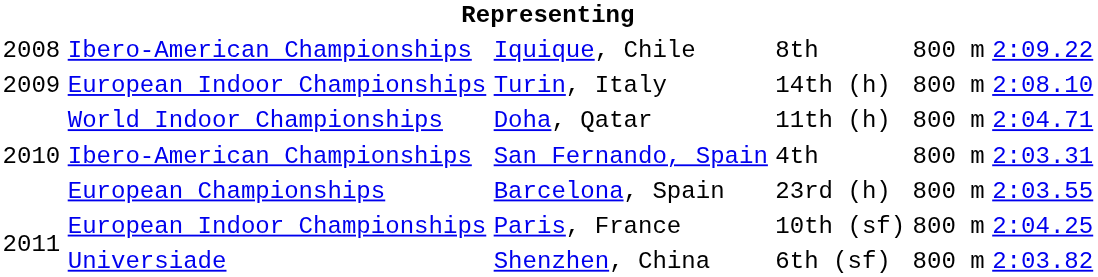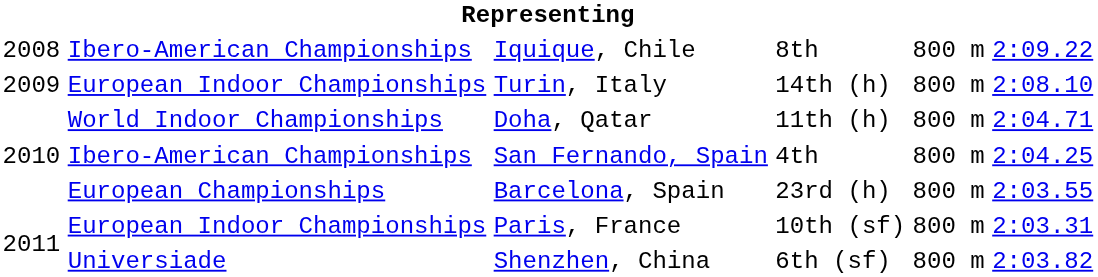(1043, 156) 2:03.31 -> (1043, 156) 2:04.25
(1043, 226) 2:04.25 -> (1043, 226) 2:03.31
